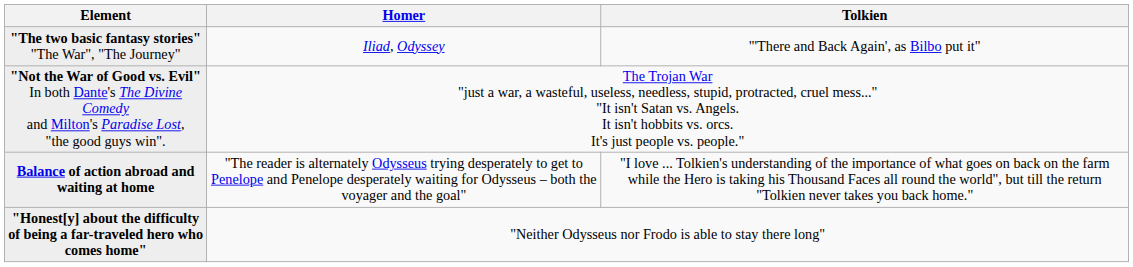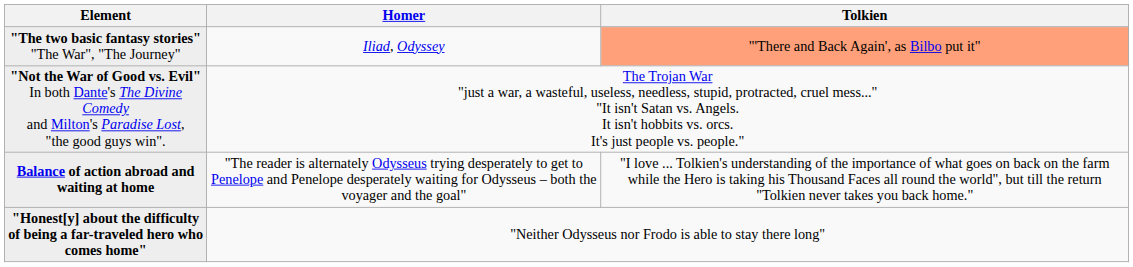(865, 46) no background -> (865, 46) lightsalmon background
